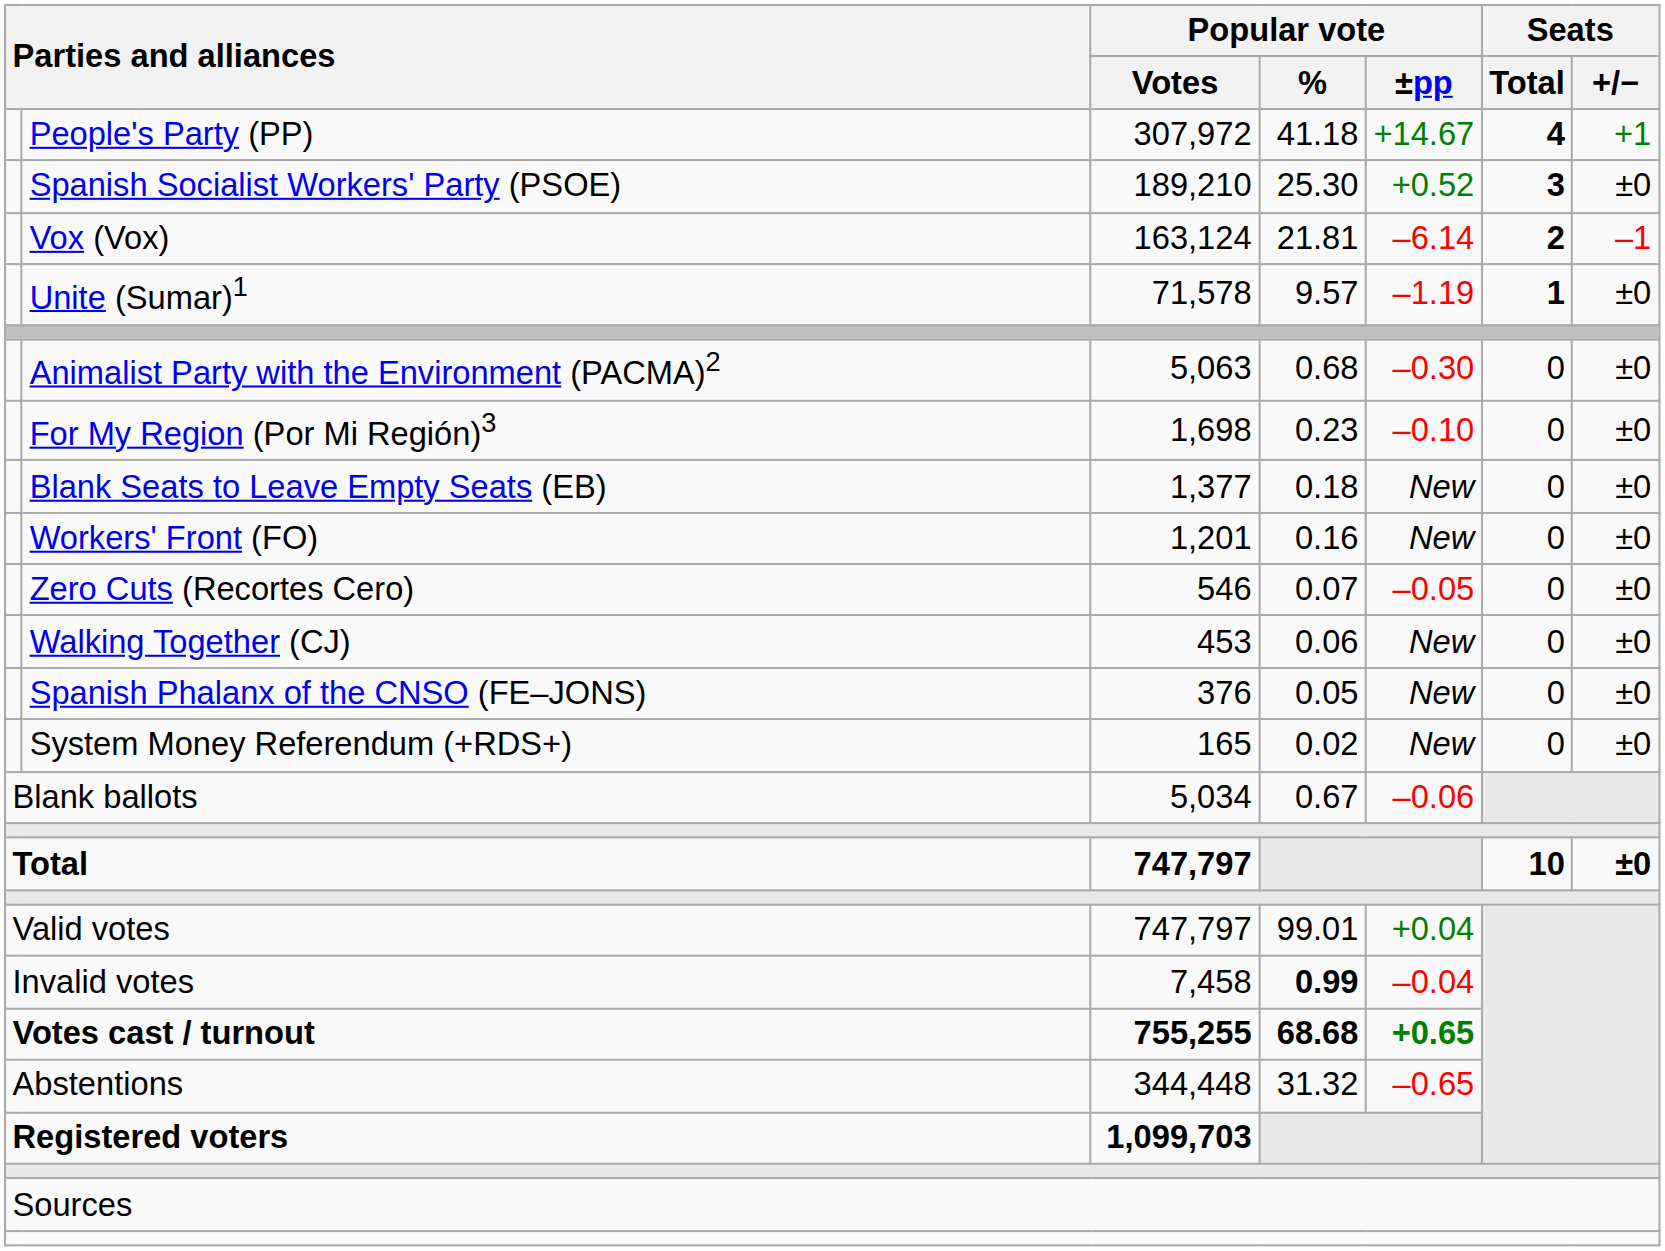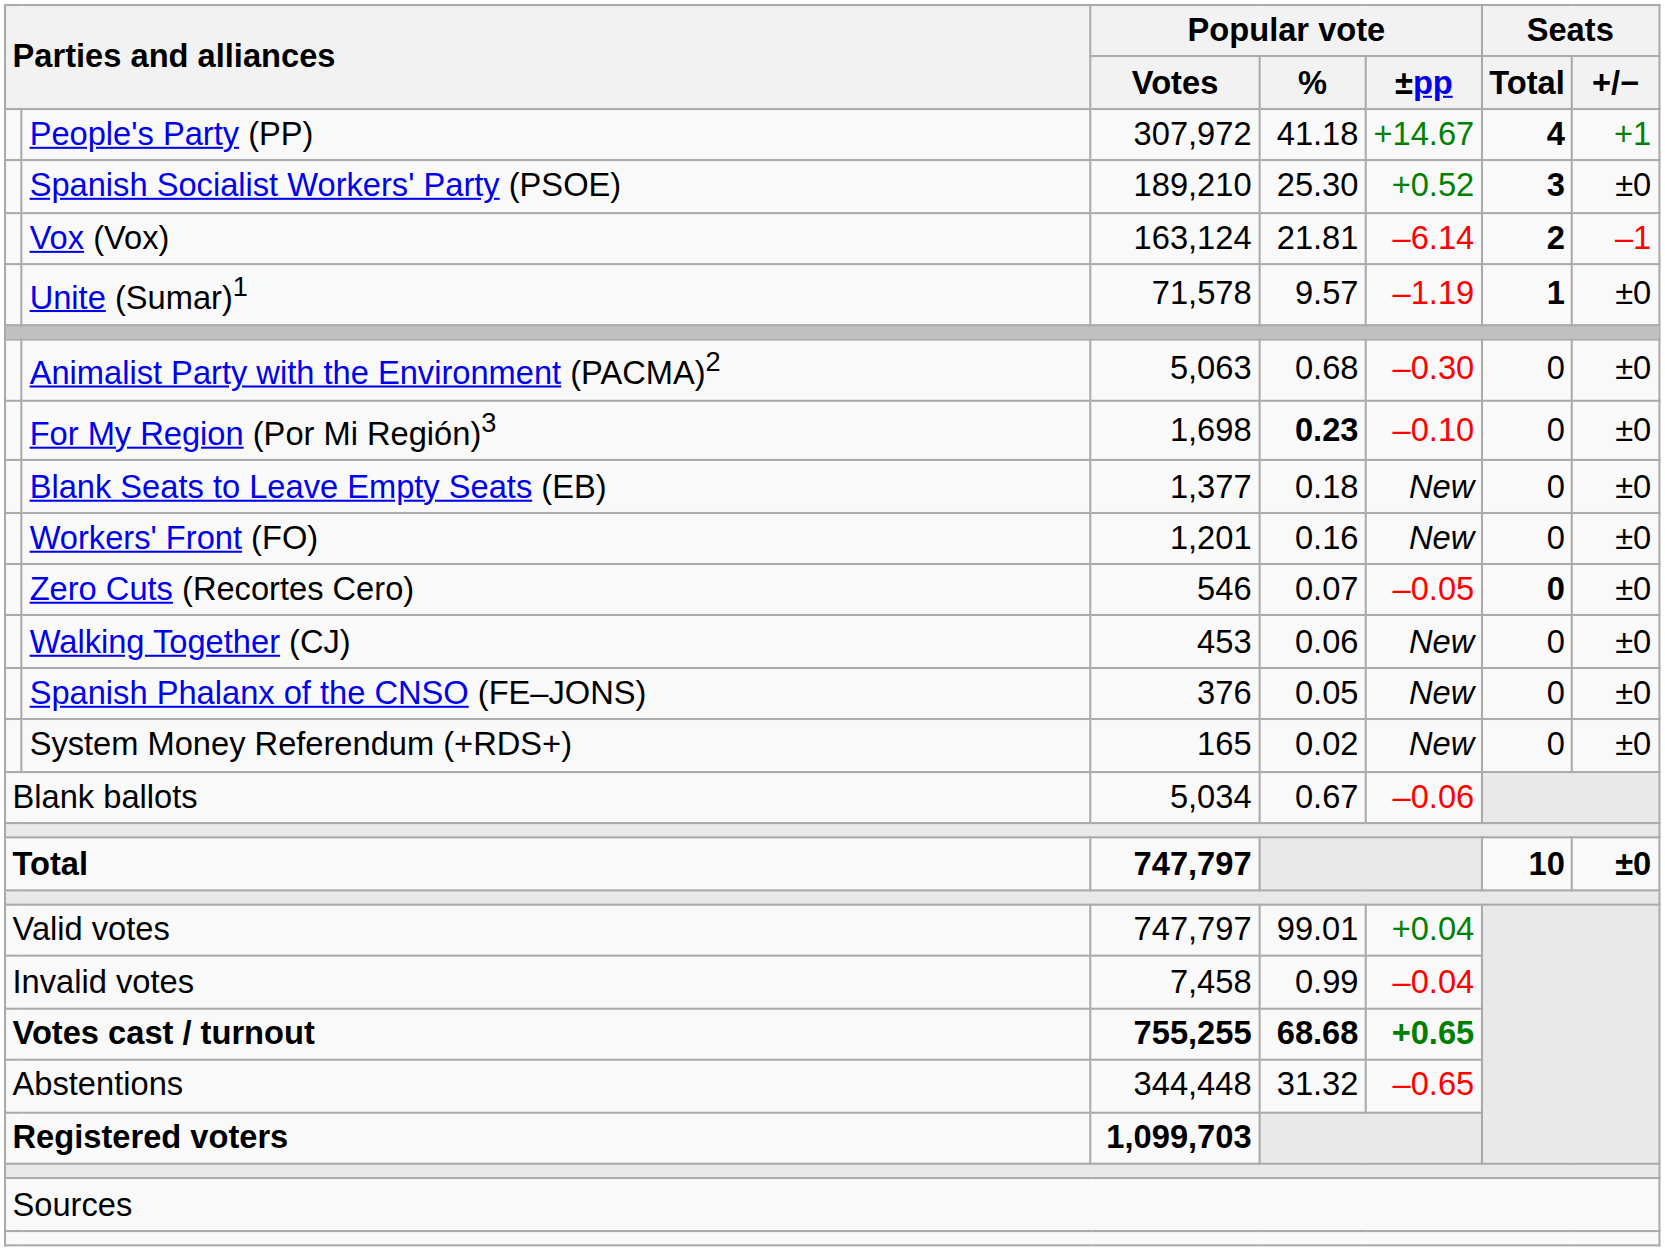(1327, 429) normal -> (1327, 429) bold
(1556, 589) normal -> (1556, 589) bold
(1327, 982) bold -> (1327, 982) normal
